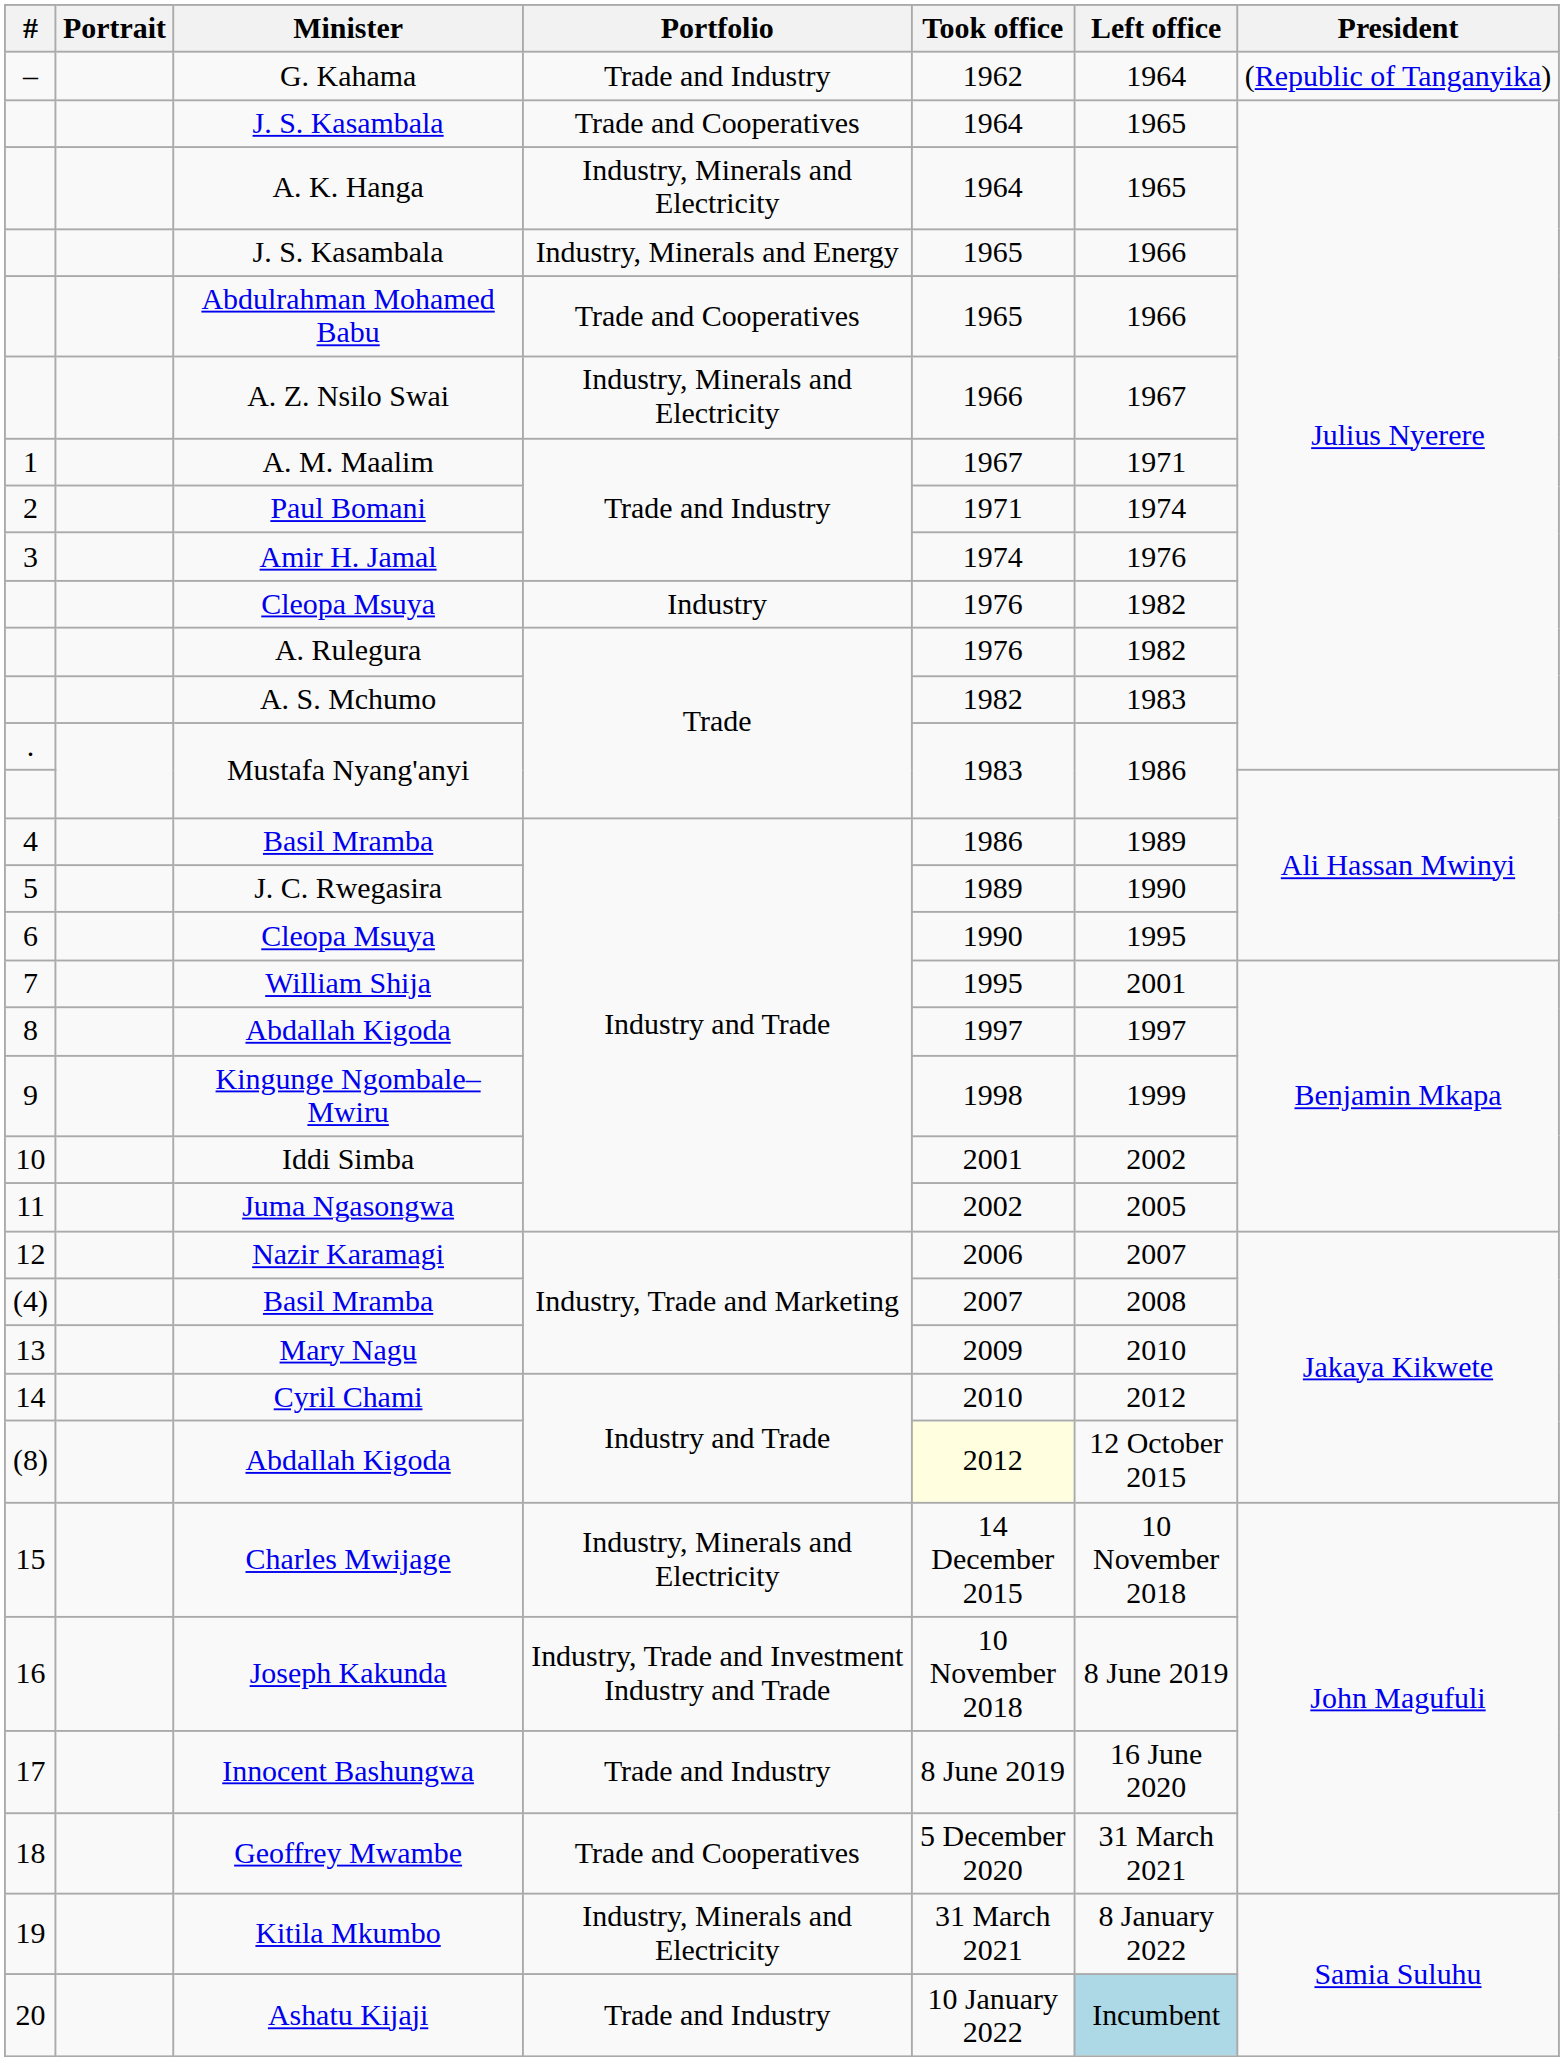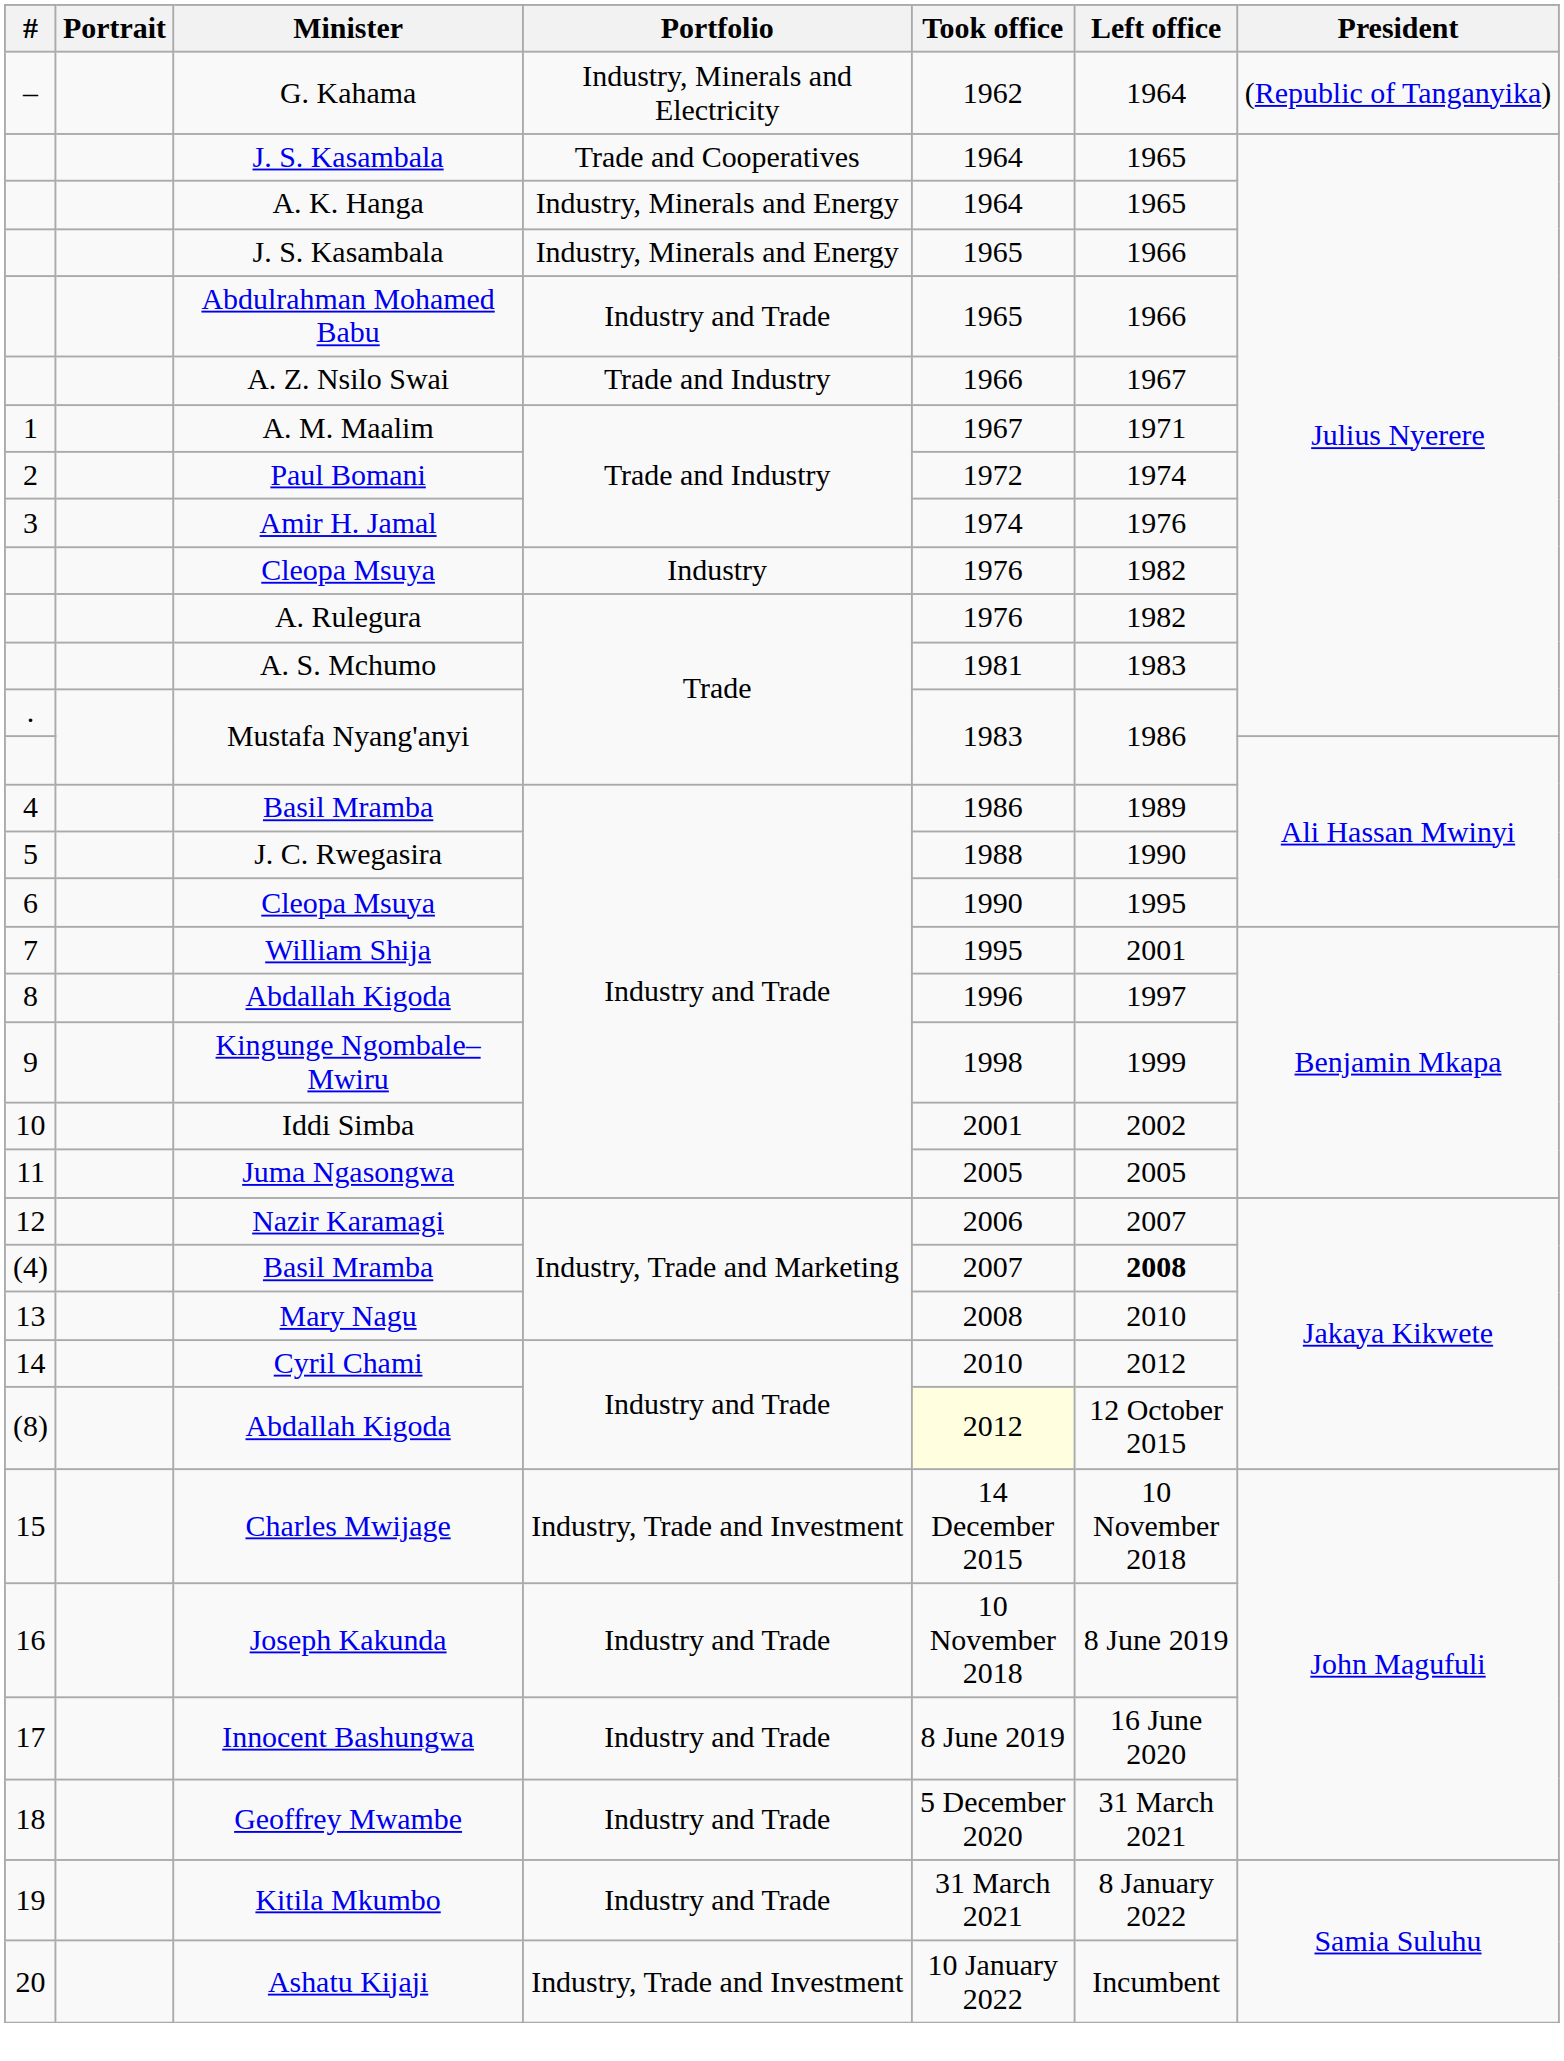(717, 75) Trade and Industry -> (717, 92) Industry, Minerals and Electricity
(717, 187) Industry, Minerals and Electricity -> (717, 204) Industry, Minerals and Energy
(717, 315) Trade and Cooperatives -> (717, 315) Industry and Trade
(717, 397) Industry, Minerals and Electricity -> (717, 380) Trade and Industry
(993, 508) 1971 -> (993, 475) 1972
(993, 698) 1982 -> (993, 664) 1981
(993, 888) 1989 -> (993, 854) 1988
(993, 1030) 1997 -> (993, 997) 1996
(993, 1206) 2002 -> (993, 1173) 2005
(1156, 1301) normal -> (1156, 1268) bold
(993, 1349) 2009 -> (993, 1315) 2008
(717, 1558) Industry, Minerals and Electricity -> (717, 1525) Industry, Trade and Investment
(717, 1673) Industry, Trade and Investment Industry and Trade -> (717, 1639) Industry and Trade
(717, 1771) Trade and Industry -> (717, 1737) Industry and Trade
(717, 1852) Trade and Cooperatives -> (717, 1818) Industry and Trade
(717, 1933) Industry, Minerals and Electricity -> (717, 1900) Industry and Trade
(717, 2014) Trade and Industry -> (717, 1981) Industry, Trade and Investment
(1156, 2014) lightblue background -> (1156, 1981) no background
